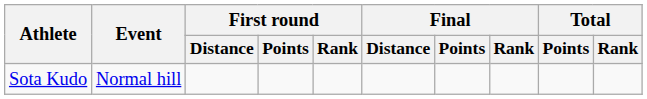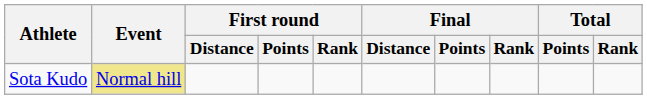(139, 79) no background -> (139, 79) khaki background
